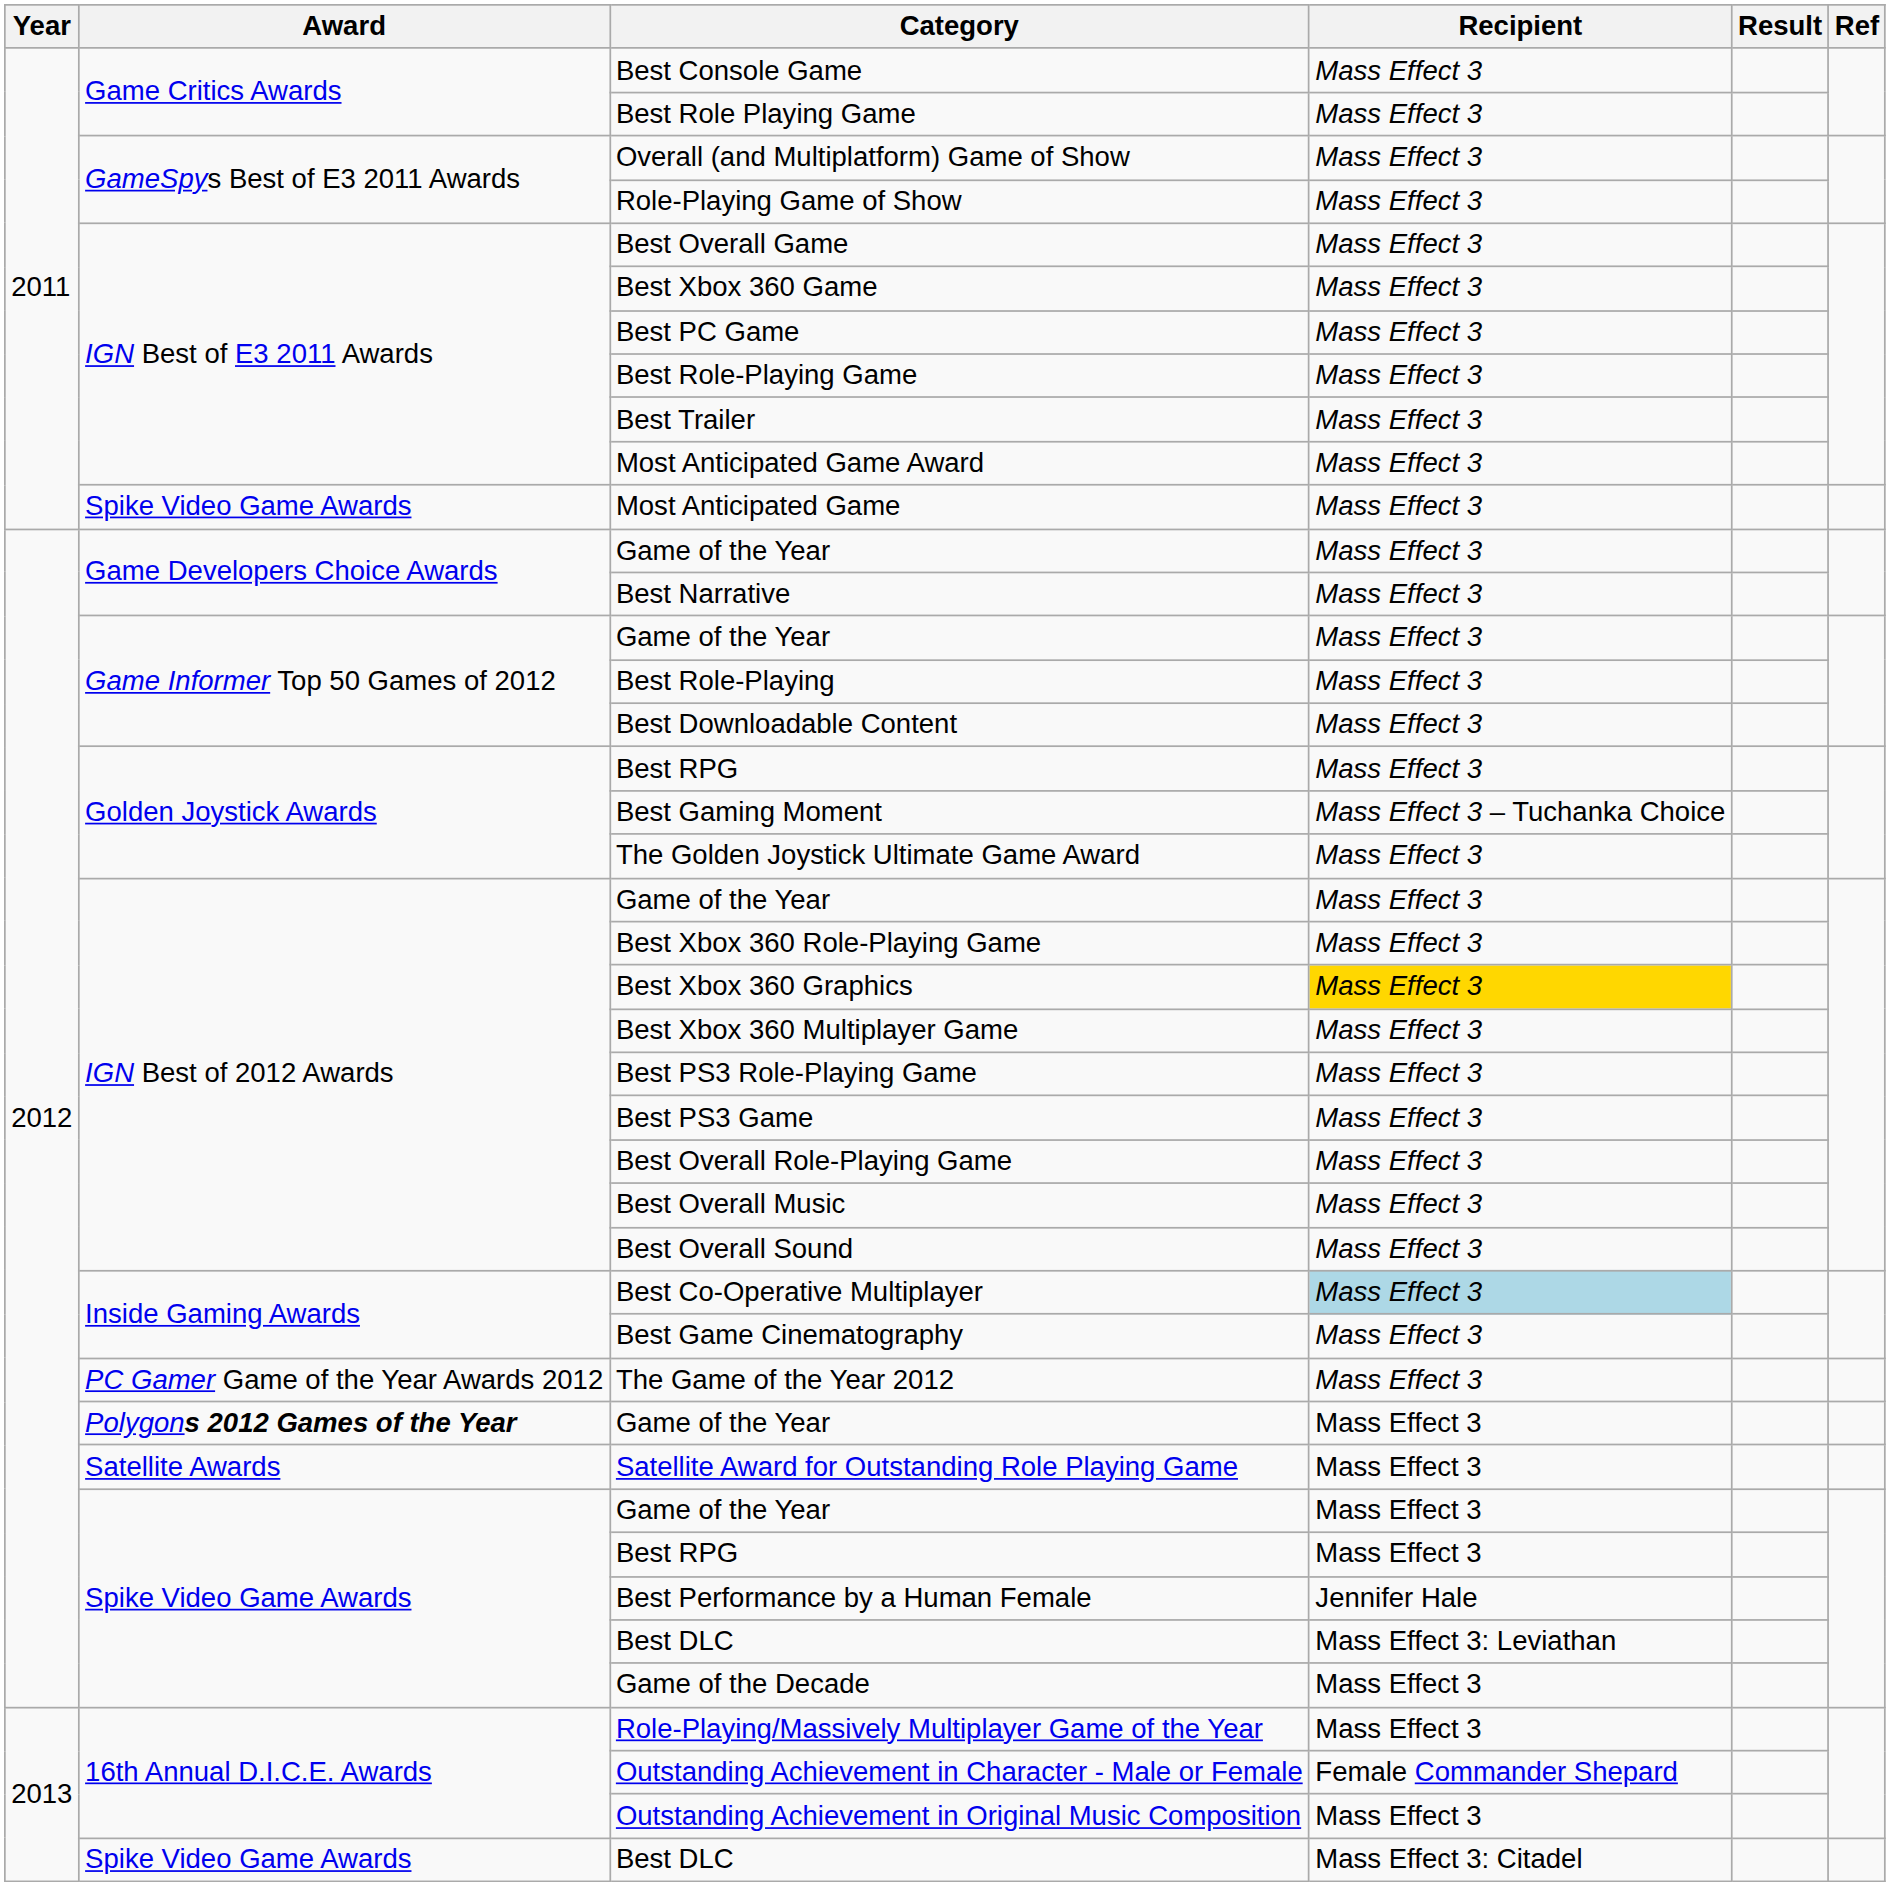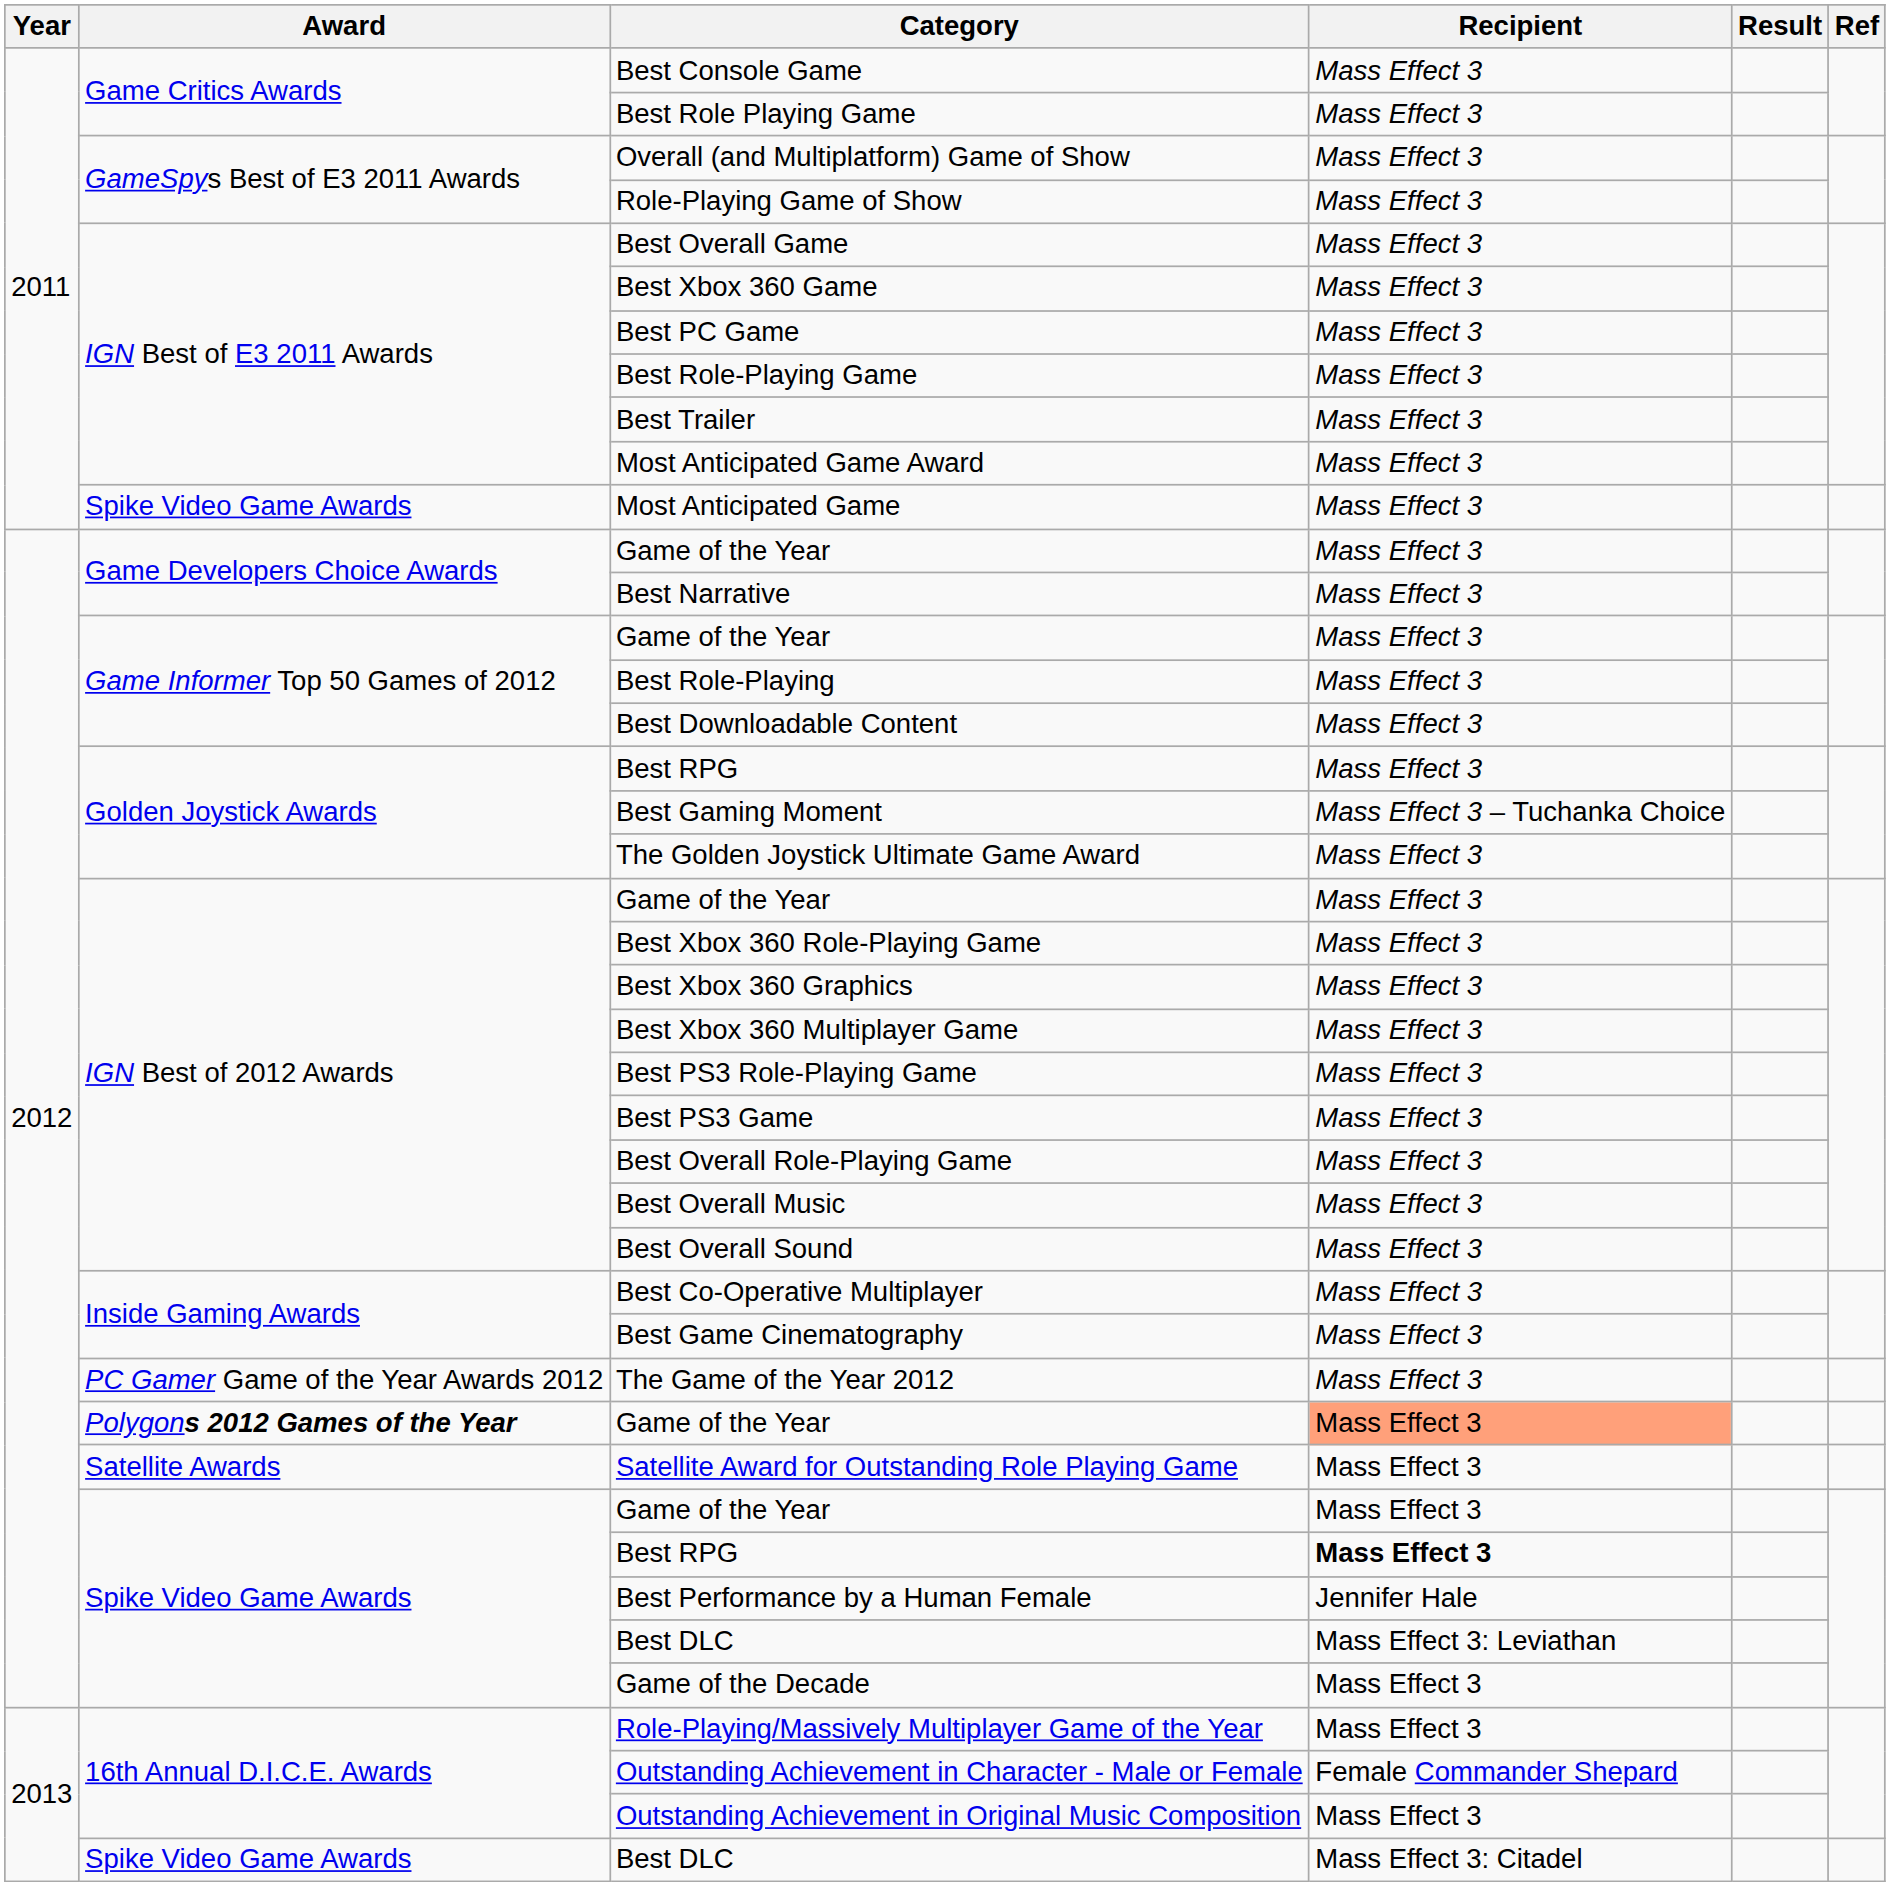(1399, 986) gold background -> (1399, 986) no background
(1399, 1292) lightblue background -> (1399, 1292) no background
(1398, 1422) no background -> (1398, 1422) lightsalmon background
(1398, 1553) normal -> (1403, 1553) bold
